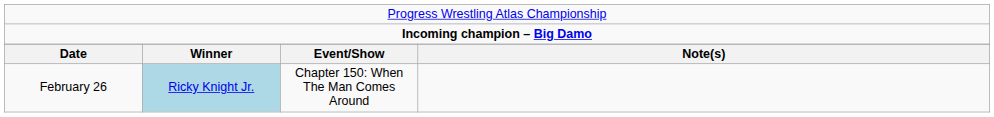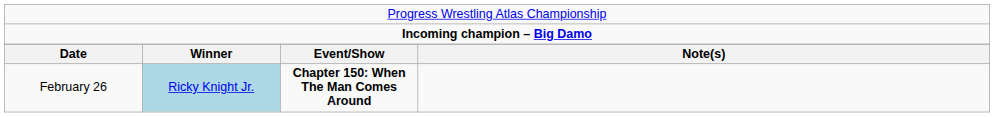(349, 87) normal -> (349, 87) bold
